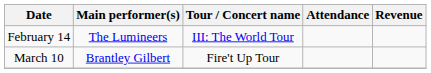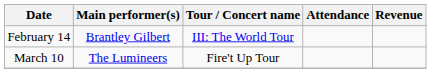(128, 36) The Lumineers -> (128, 36) Brantley Gilbert
(128, 57) Brantley Gilbert -> (128, 57) The Lumineers
